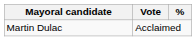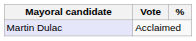(34, 28) no background -> (34, 28) lavender background
